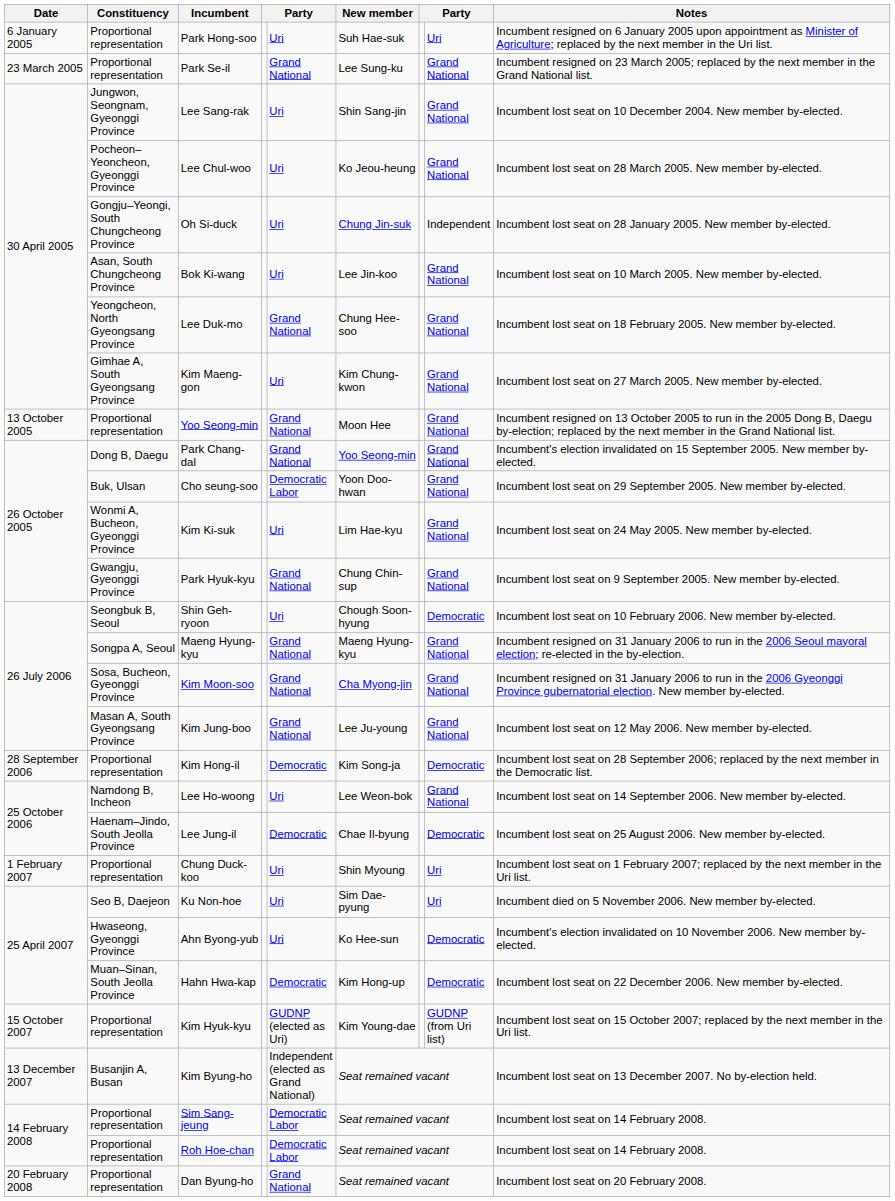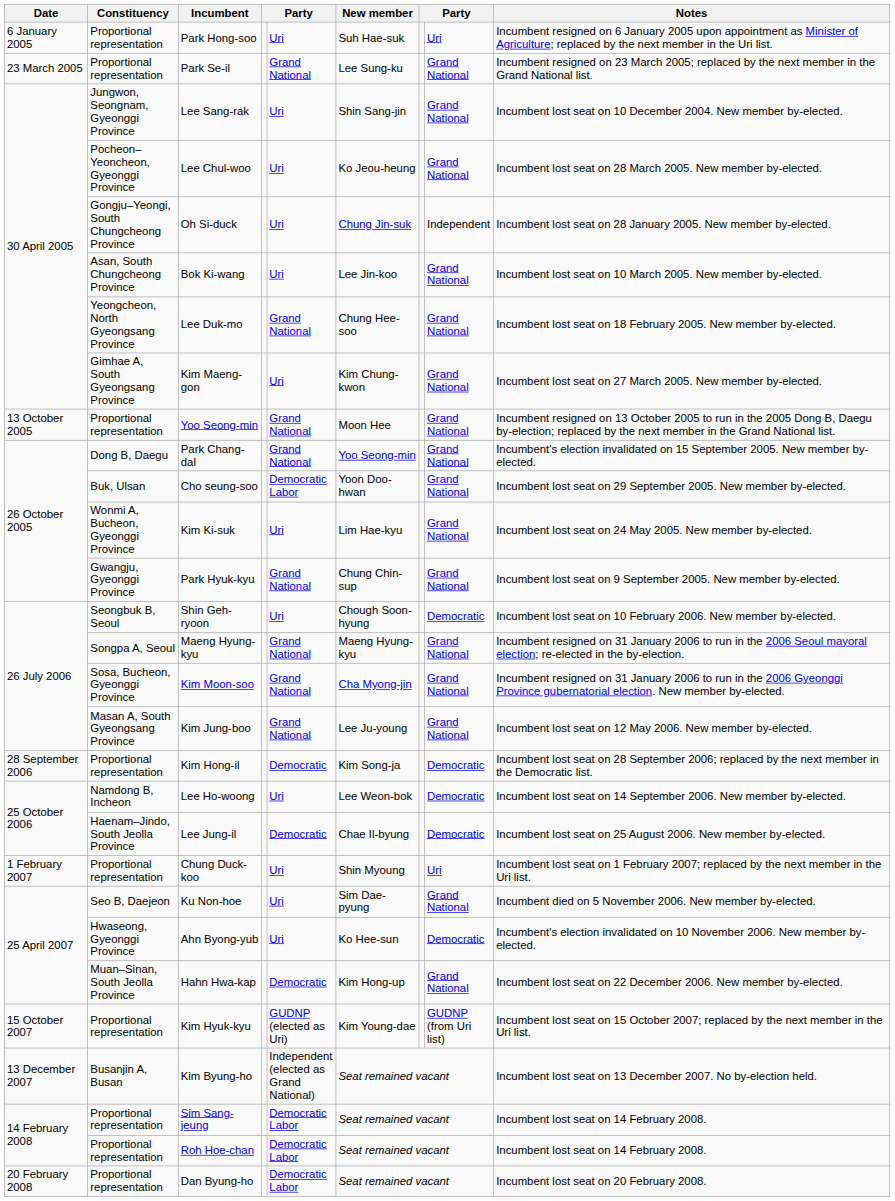(448, 796) Grand National -> (456, 796) Democratic
(434, 901) Uri -> (448, 901) Grand National
(456, 982) Democratic -> (448, 982) Grand National
(290, 1181) Grand National -> (298, 1181) Democratic Labor
